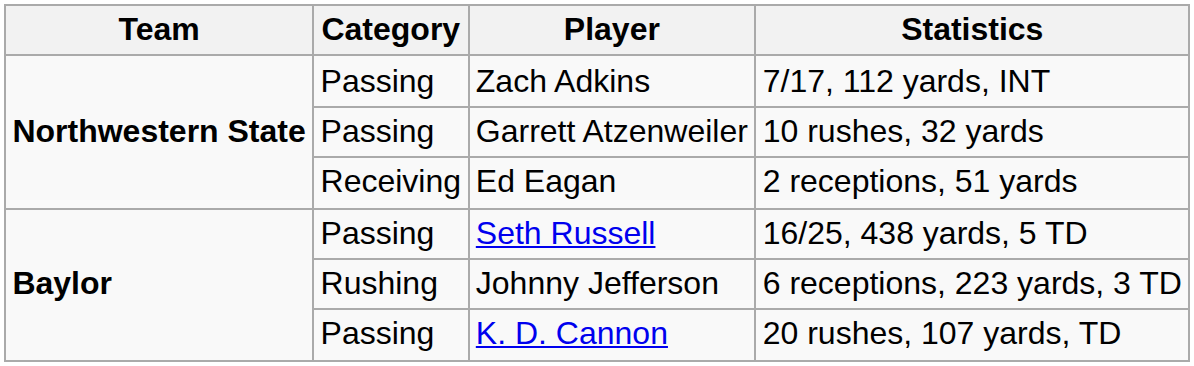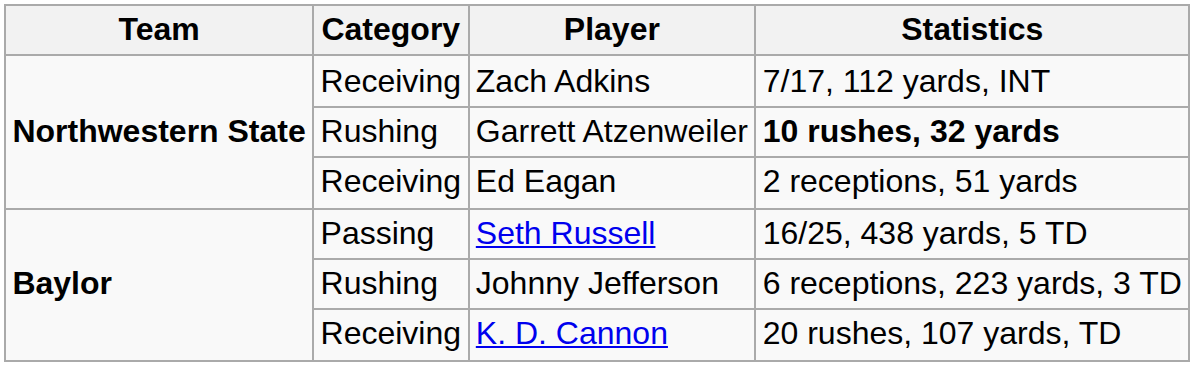(377, 80) Passing -> (391, 80) Receiving
(377, 131) Passing -> (379, 131) Rushing
(903, 131) normal -> (911, 131) bold
(377, 334) Passing -> (391, 334) Receiving
